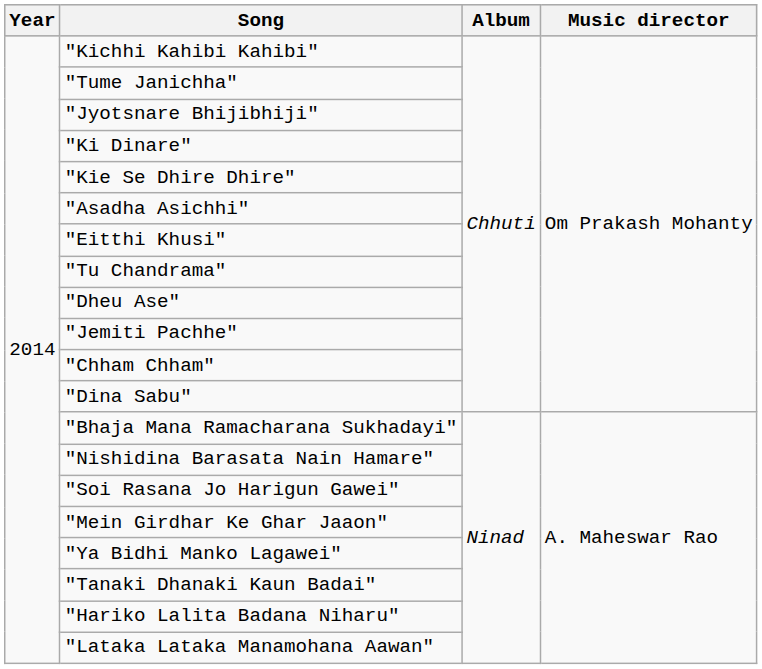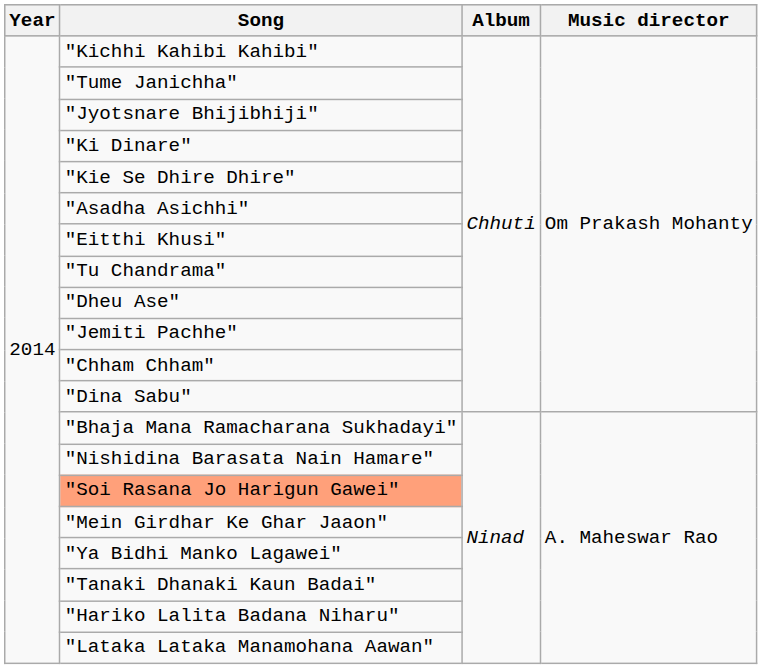(232, 491) no background -> (232, 491) lightsalmon background
